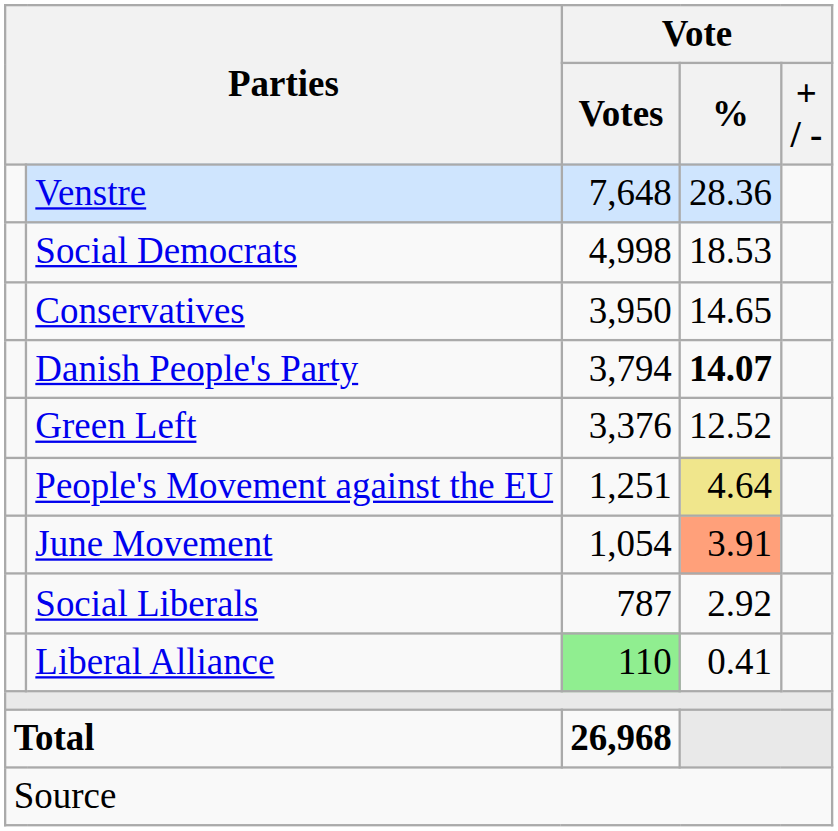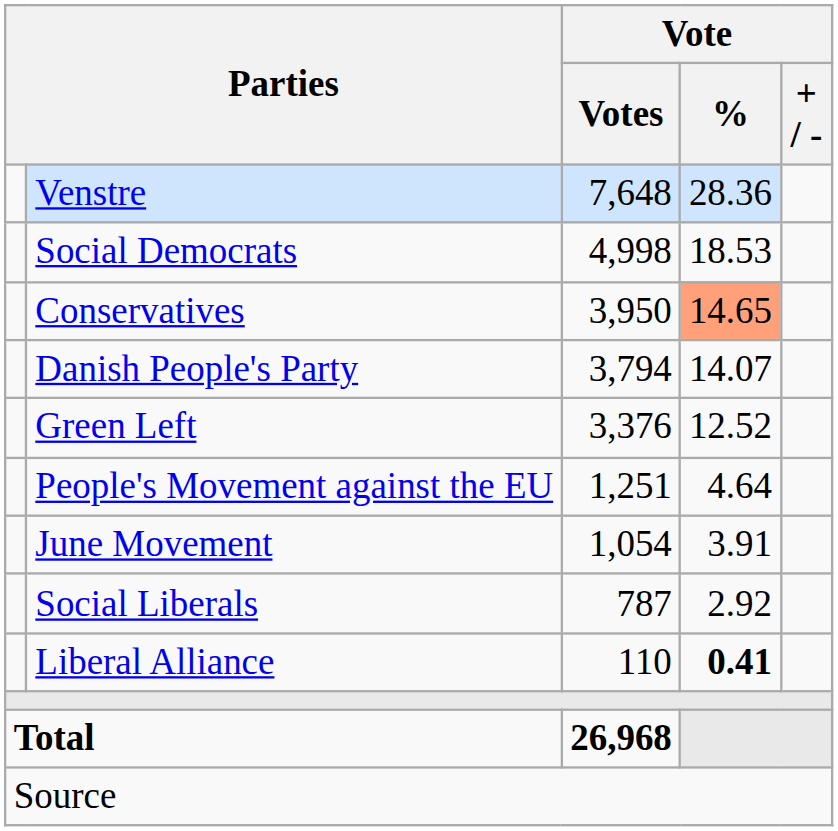(730, 309) no background -> (730, 309) lightsalmon background
(730, 368) bold -> (730, 368) normal
(740, 485) khaki background -> (740, 485) no background
(740, 544) lightsalmon background -> (740, 544) no background
(645, 661) lightgreen background -> (645, 661) no background
(740, 661) normal -> (740, 661) bold
